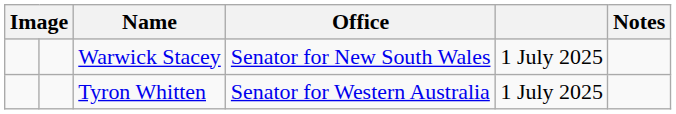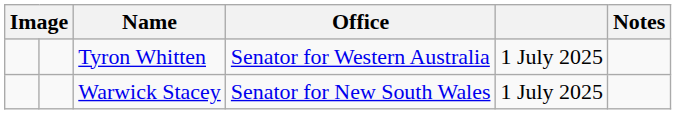rows swapped: (150, 56) <-> (142, 91)
